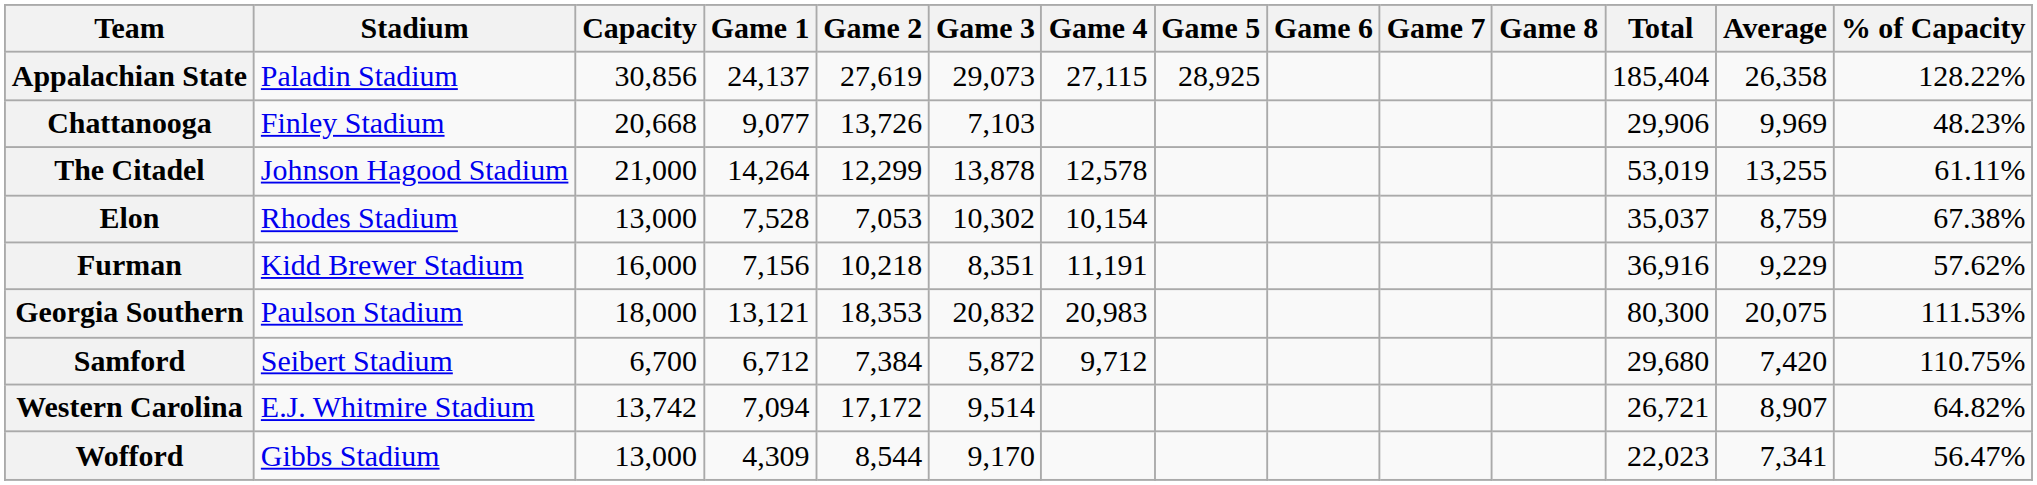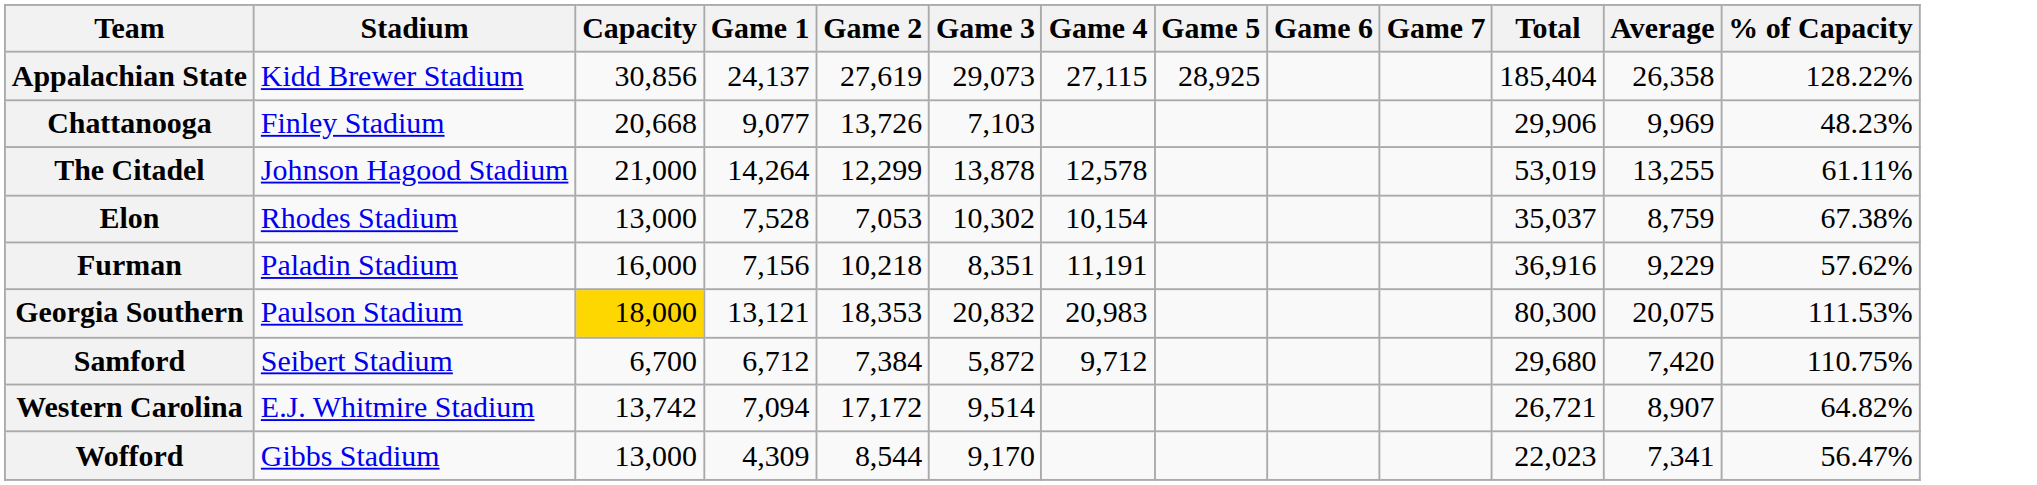- column: (1549, 28)
(359, 75) Paladin Stadium -> (392, 75) Kidd Brewer Stadium
(392, 265) Kidd Brewer Stadium -> (359, 265) Paladin Stadium
(656, 312) no background -> (656, 312) gold background
